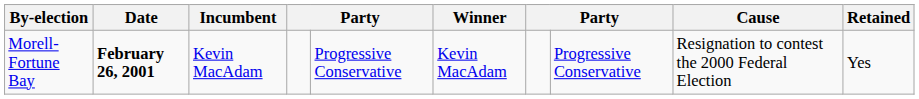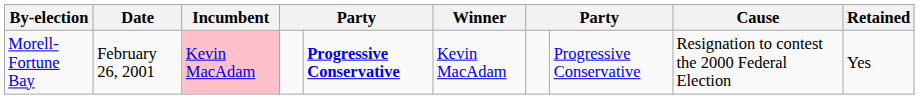(131, 62) bold -> (127, 62) normal
(228, 62) no background -> (221, 62) pink background
(358, 62) normal -> (354, 62) bold
